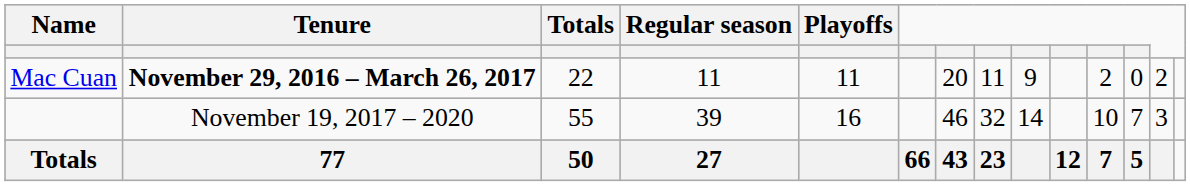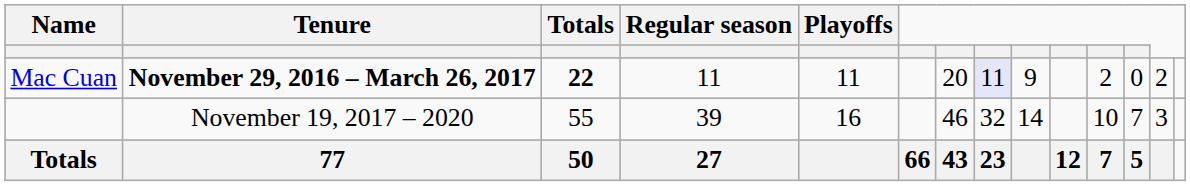(581, 77) normal -> (581, 77) bold
(993, 77) no background -> (993, 77) lavender background
